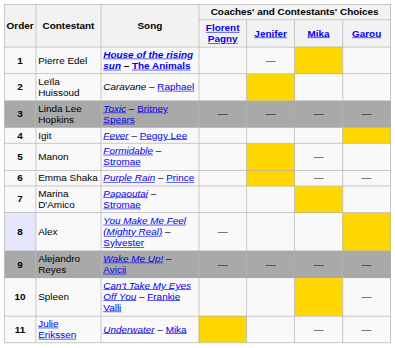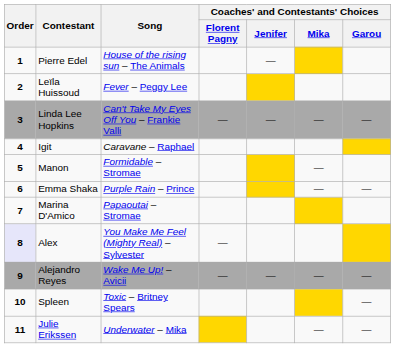(148, 60) bold -> (145, 60) normal
(149, 87) Caravane – Raphael -> (145, 87) Fever – Peggy Lee
(136, 114) Toxic – Britney Spears -> (147, 119) Can't Take My Eyes Off You – Frankie Valli
(145, 135) Fever – Peggy Lee -> (149, 146) Caravane – Raphael
(147, 297) Can't Take My Eyes Off You – Frankie Valli -> (136, 302) Toxic – Britney Spears
